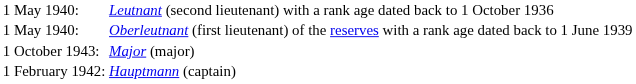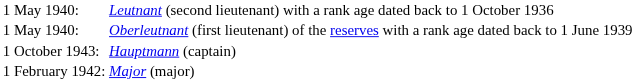(152, 51) Major (major) -> (172, 51) Hauptmann (captain)
(172, 71) Hauptmann (captain) -> (152, 71) Major (major)
